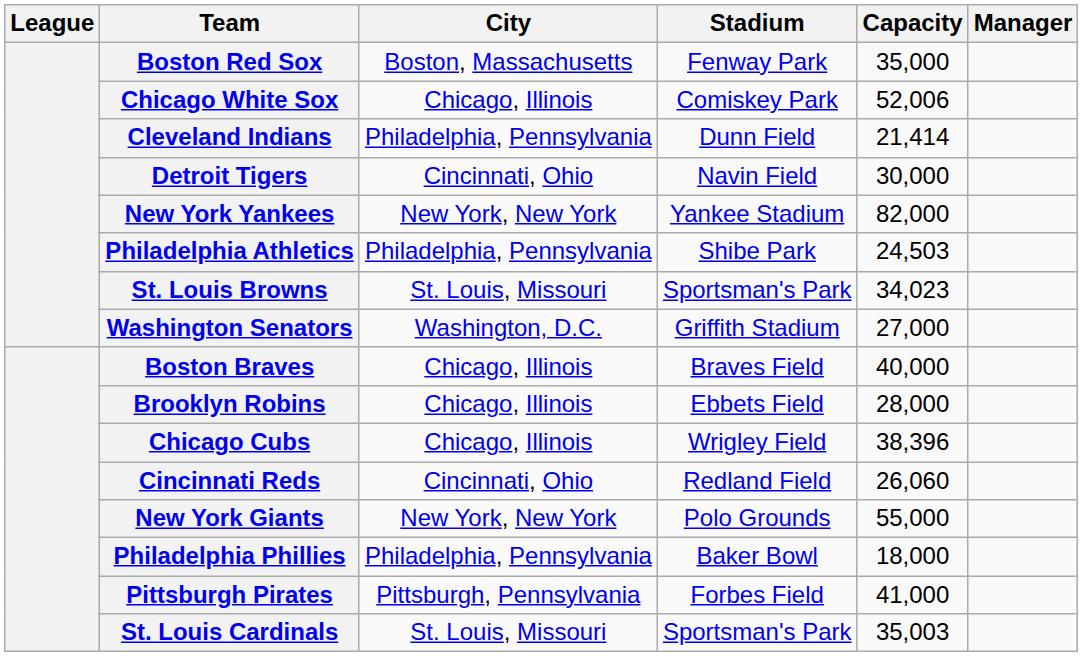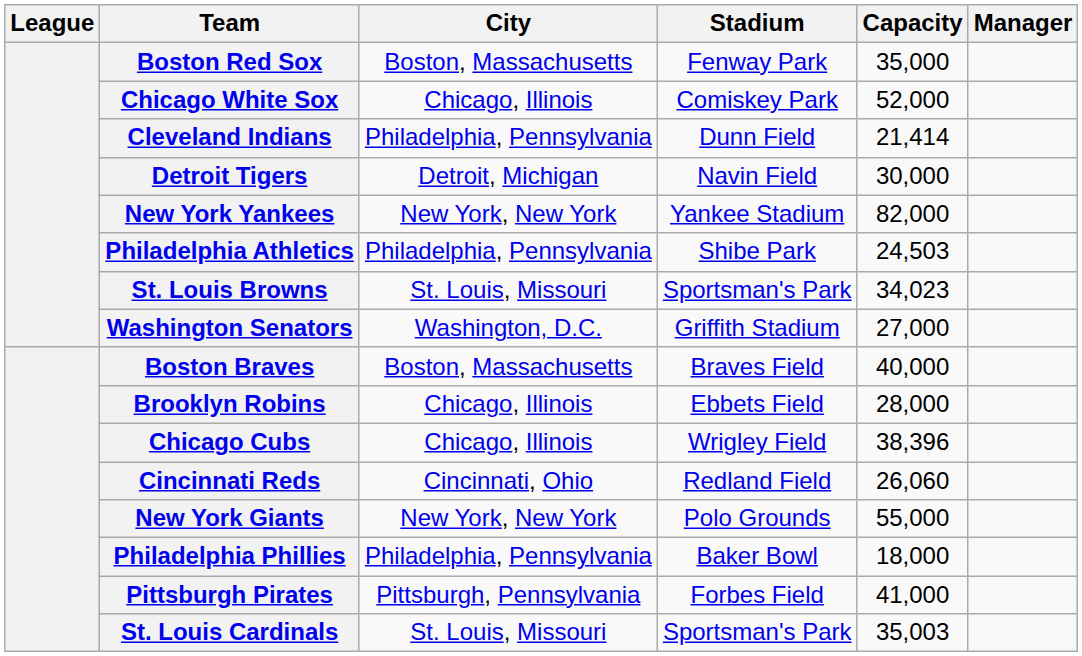(913, 99) 52,006 -> (913, 99) 52,000
(508, 175) Cincinnati, Ohio -> (508, 175) Detroit, Michigan
(508, 366) Chicago, Illinois -> (508, 366) Boston, Massachusetts
